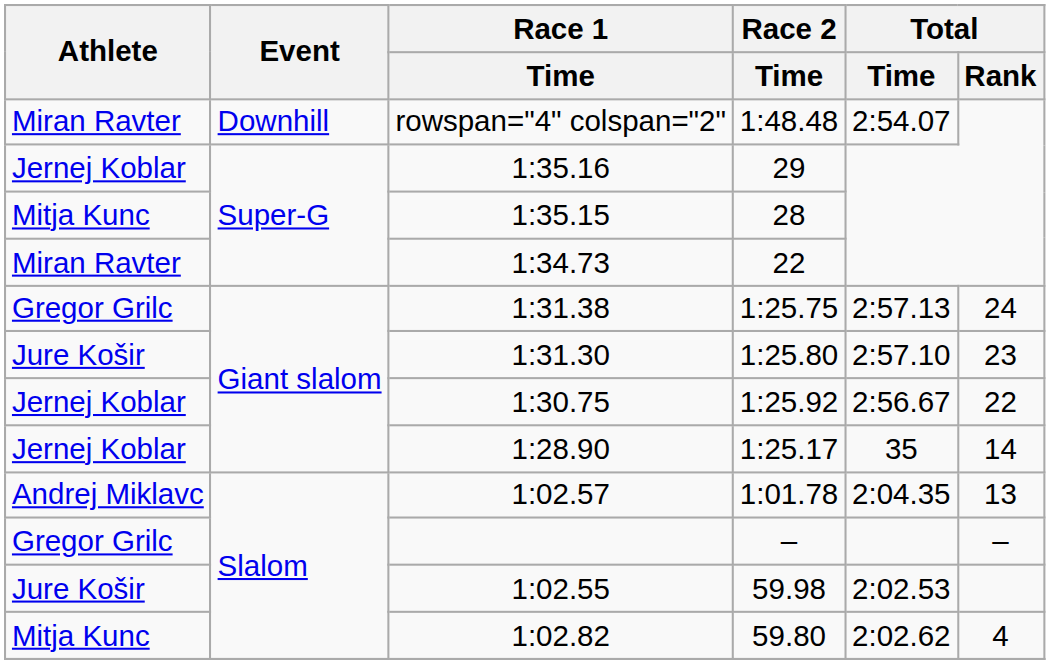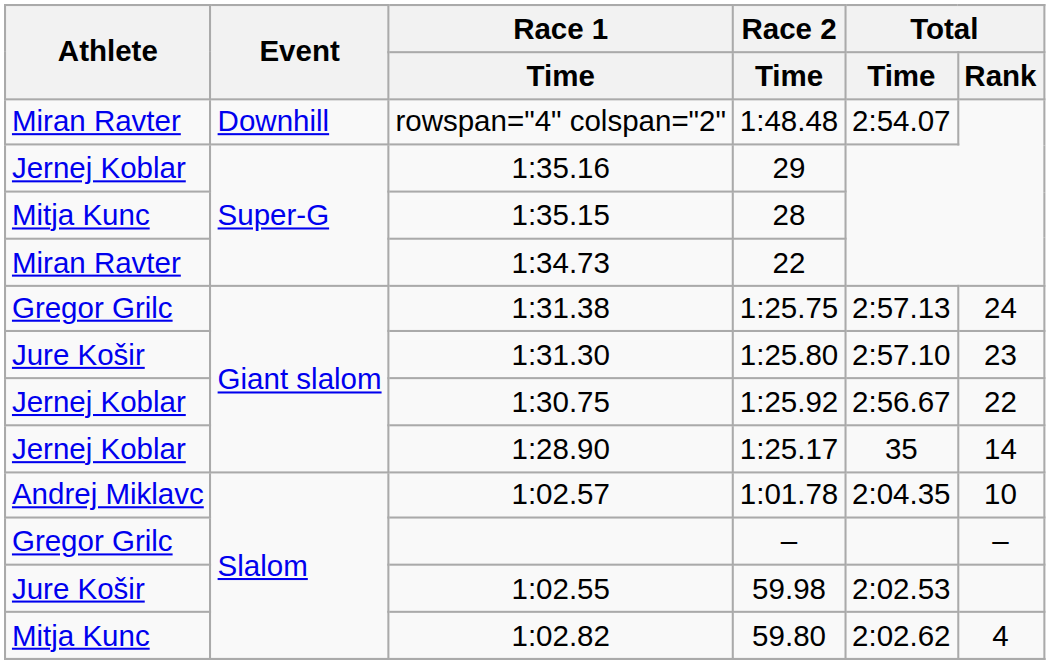(1000, 495) 13 -> (1000, 495) 10
